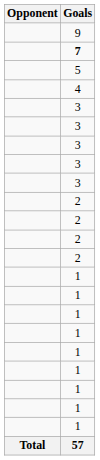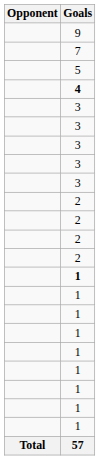(78, 51) bold -> (78, 51) normal
(78, 88) normal -> (78, 88) bold
(78, 276) normal -> (78, 276) bold
